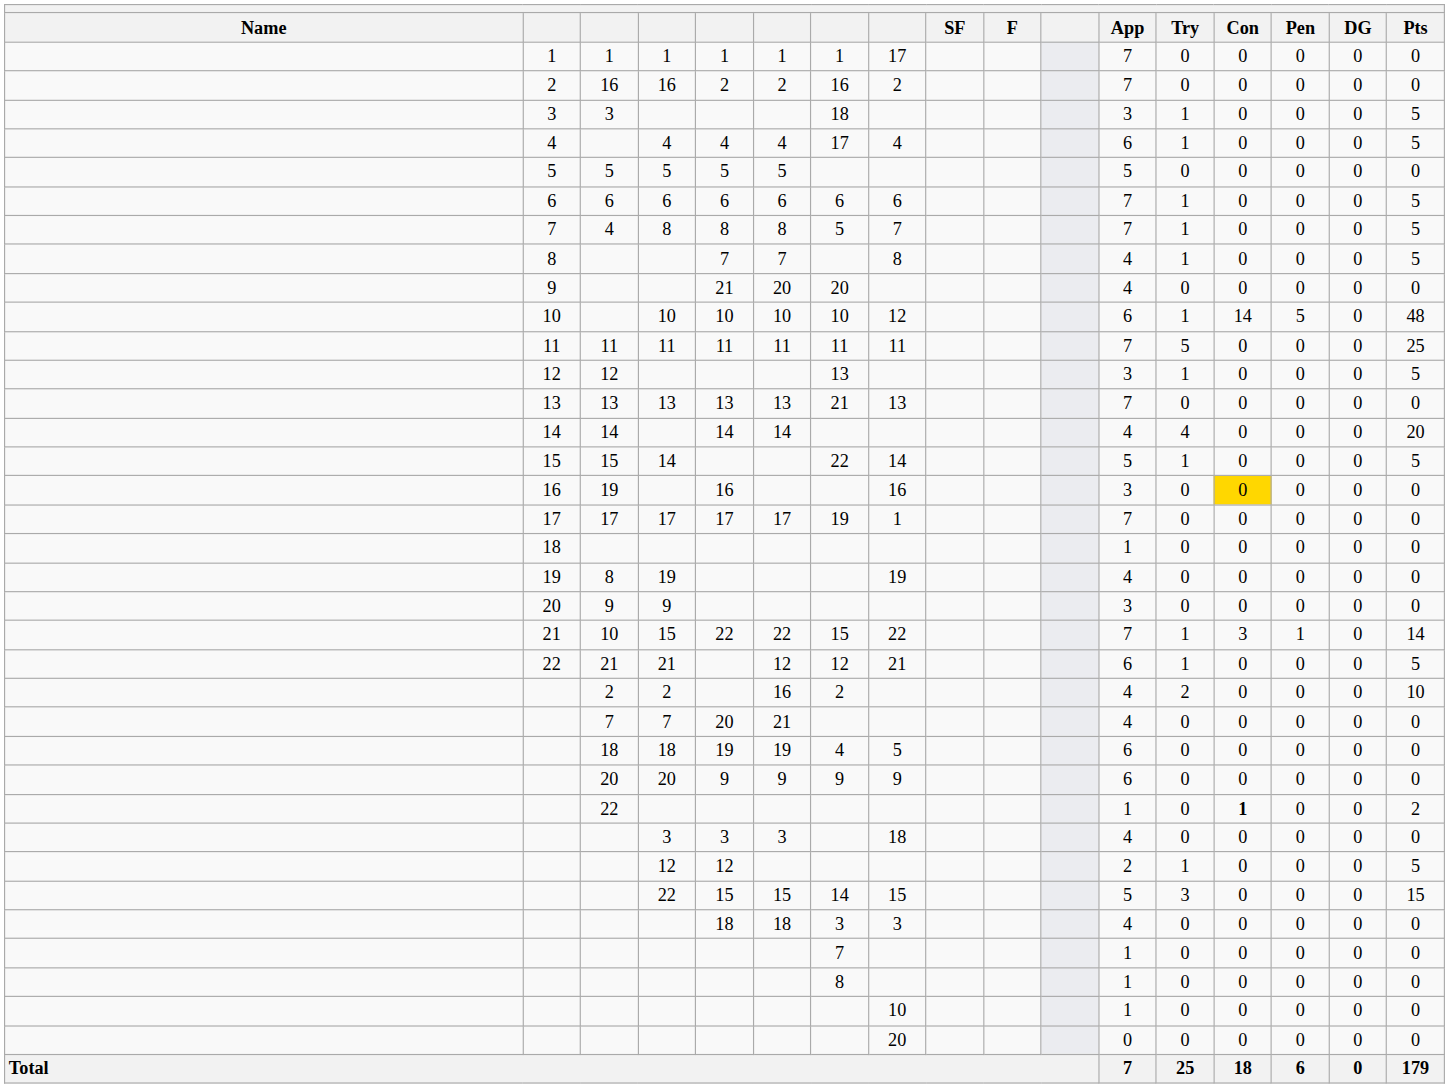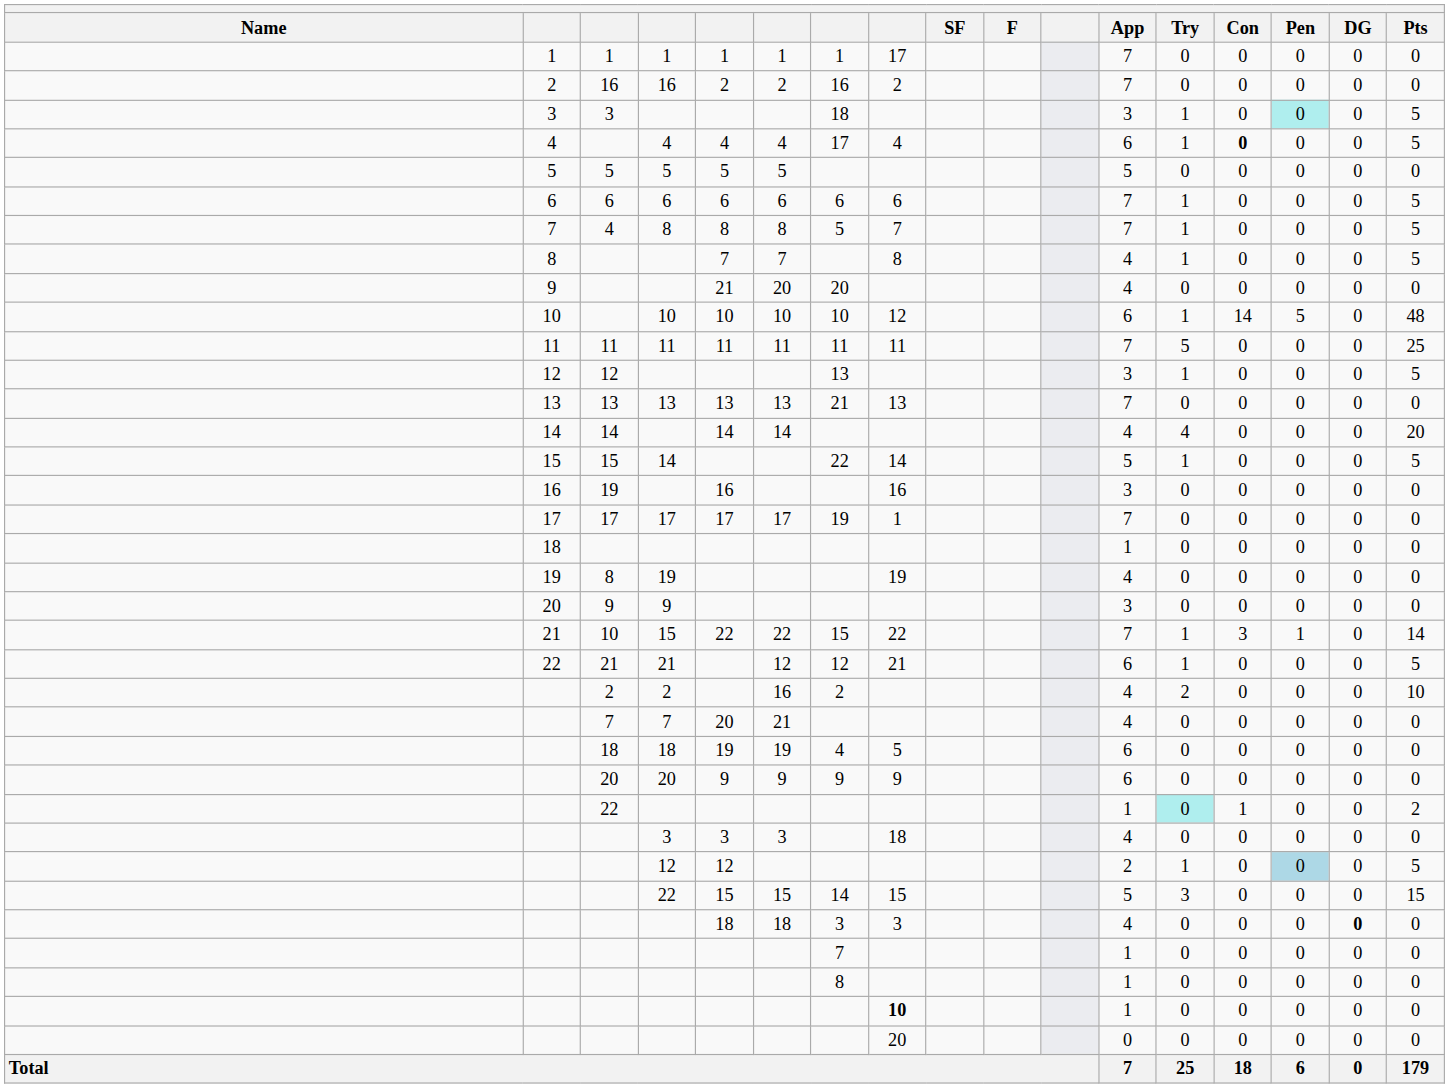(1300, 114) no background -> (1300, 114) paleturquoise background
(1243, 143) normal -> (1243, 143) bold
(1243, 490) gold background -> (1243, 490) no background
(1185, 808) no background -> (1185, 808) paleturquoise background
(1243, 808) bold -> (1243, 808) normal
(1300, 866) no background -> (1300, 866) lightblue background
(1358, 924) normal -> (1358, 924) bold
(897, 1010) normal -> (897, 1010) bold
